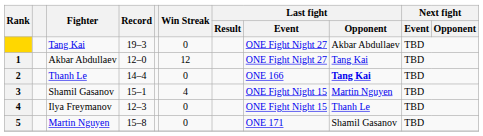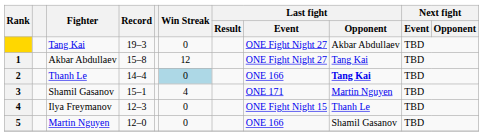(137, 60) 12–0 -> (137, 60) 15–8
(185, 76) no background -> (185, 76) lightblue background
(286, 91) ONE Fight Night 15 -> (265, 91) ONE 171
(137, 123) 15–8 -> (137, 123) 12–0
(265, 123) ONE 171 -> (265, 123) ONE 166
